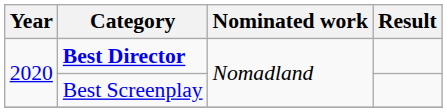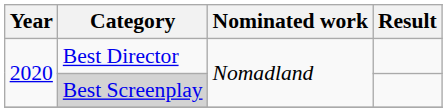(124, 55) bold -> (121, 55) normal
(133, 90) no background -> (133, 90) lightgrey background
